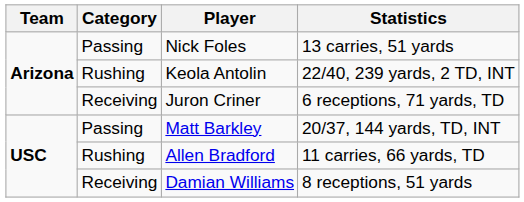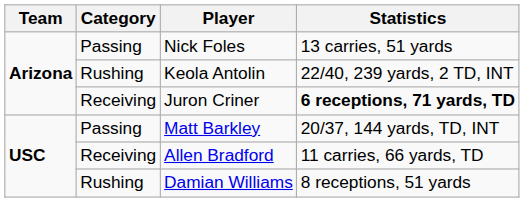(403, 100) normal -> (408, 100) bold
(113, 155) Rushing -> (118, 155) Receiving
(119, 182) Receiving -> (112, 182) Rushing
